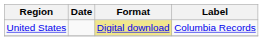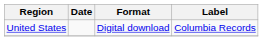(133, 28) khaki background -> (133, 28) no background
